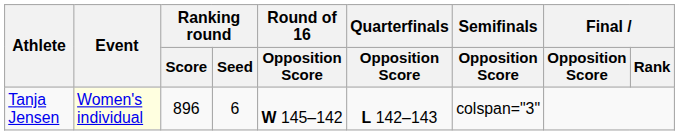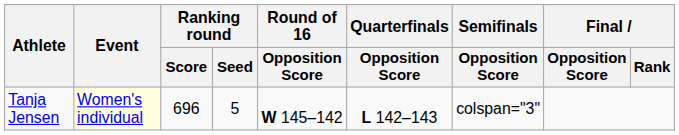(186, 109) 896 -> (186, 109) 696
(235, 109) 6 -> (235, 109) 5
